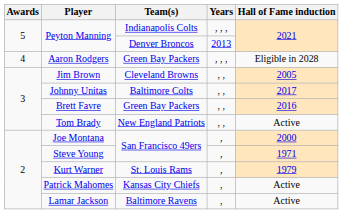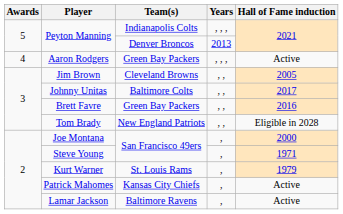(287, 59) Eligible in 2028 -> (287, 59) Active
(287, 122) Active -> (287, 122) Eligible in 2028
